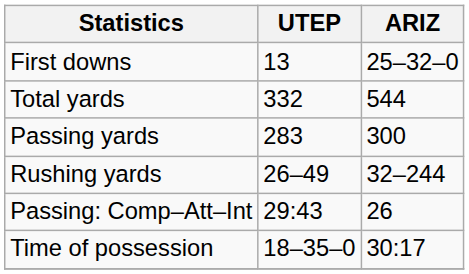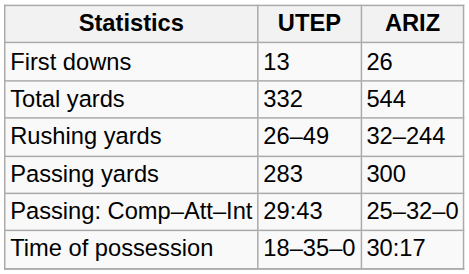(413, 61) 25–32–0 -> (380, 61) 26
rows swapped: (86, 174) <-> (85, 136)
(380, 211) 26 -> (413, 211) 25–32–0
